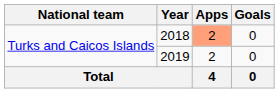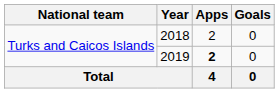(212, 35) lightsalmon background -> (212, 35) no background
(212, 56) normal -> (212, 56) bold
